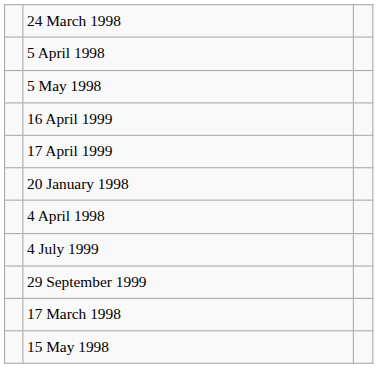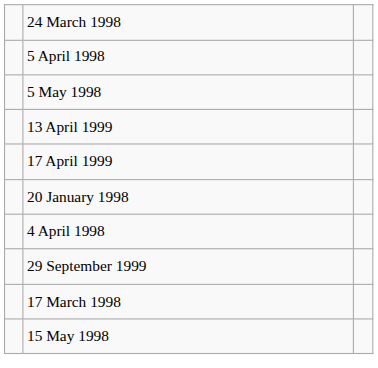+ row: (70, 126)
- row: (70, 118)
- row: (63, 249)
